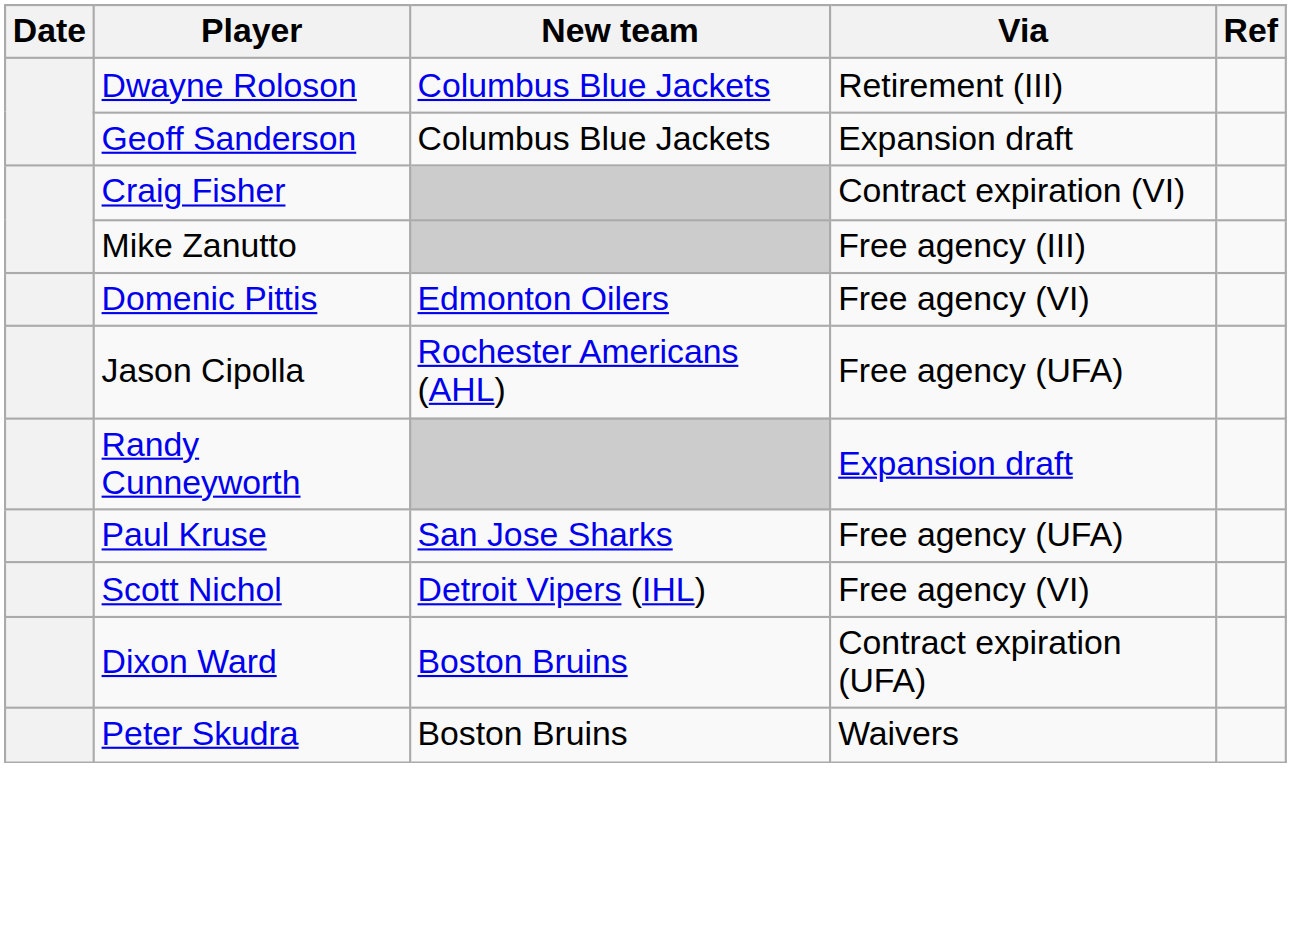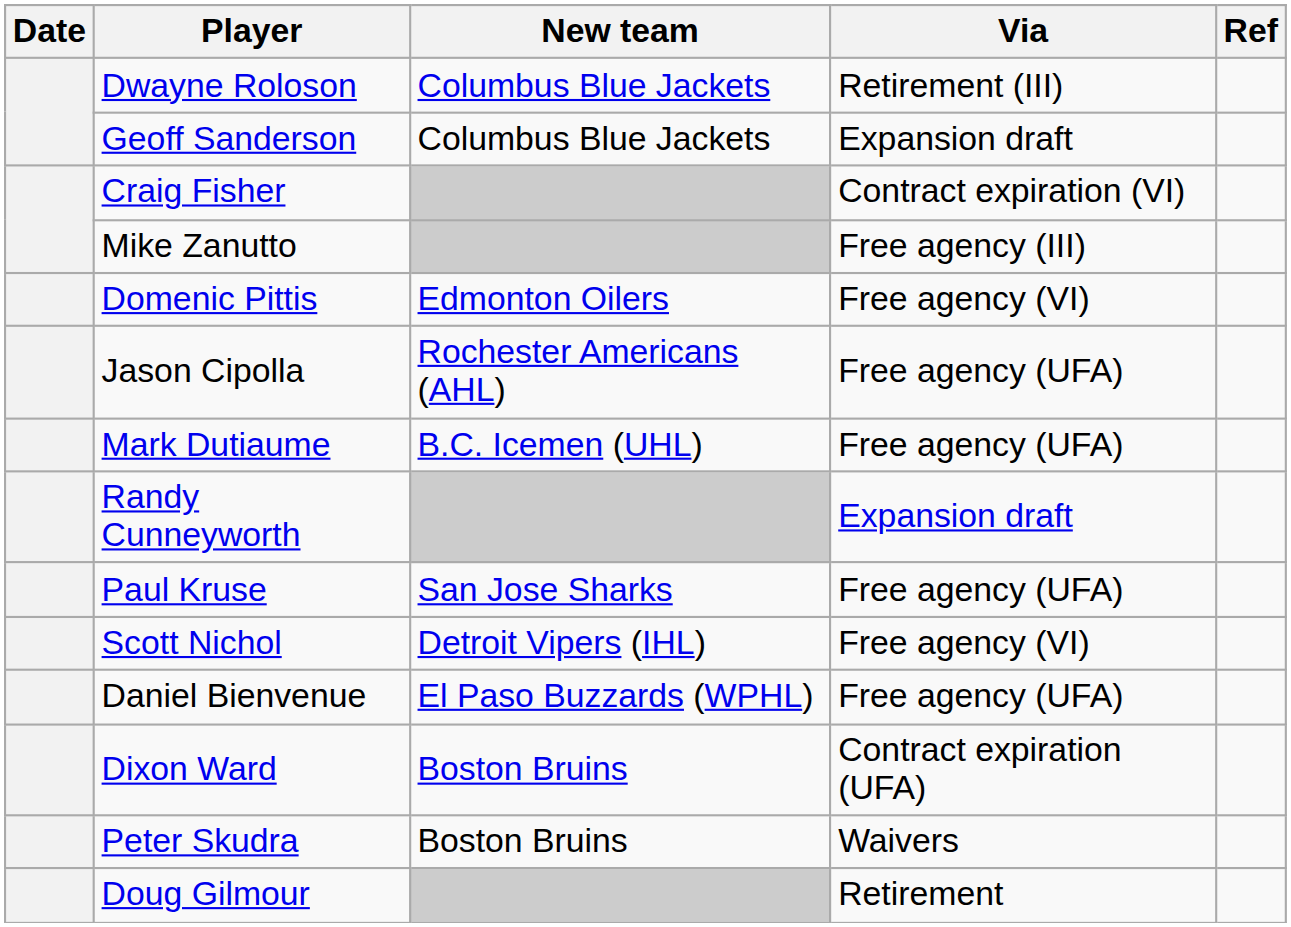+ row: (216, 444)
+ row: (234, 696)
+ row: (206, 894)
